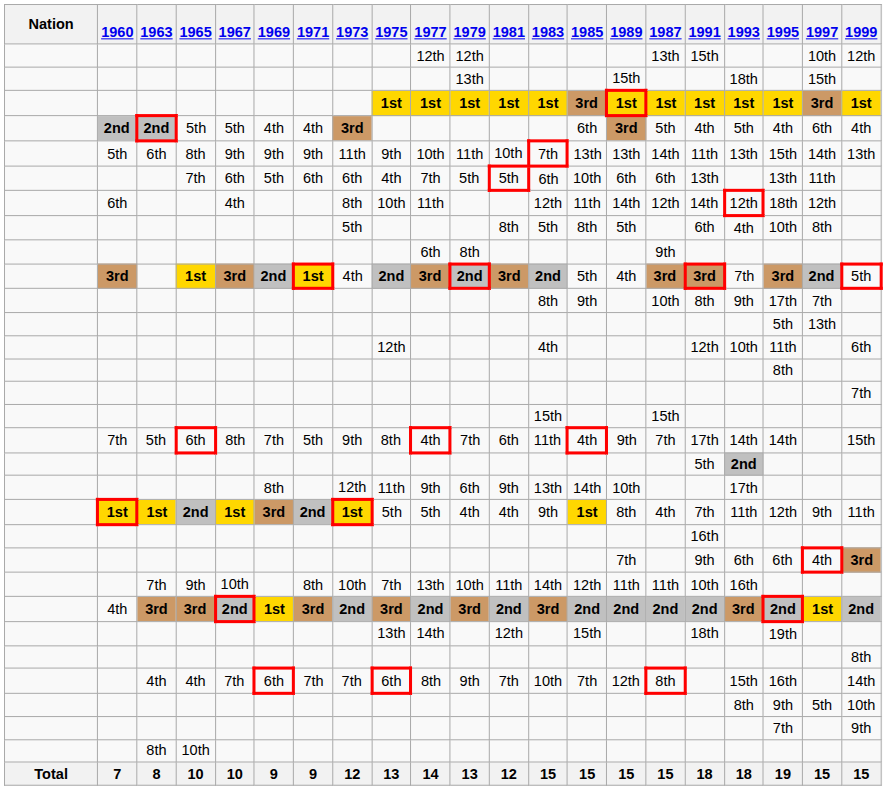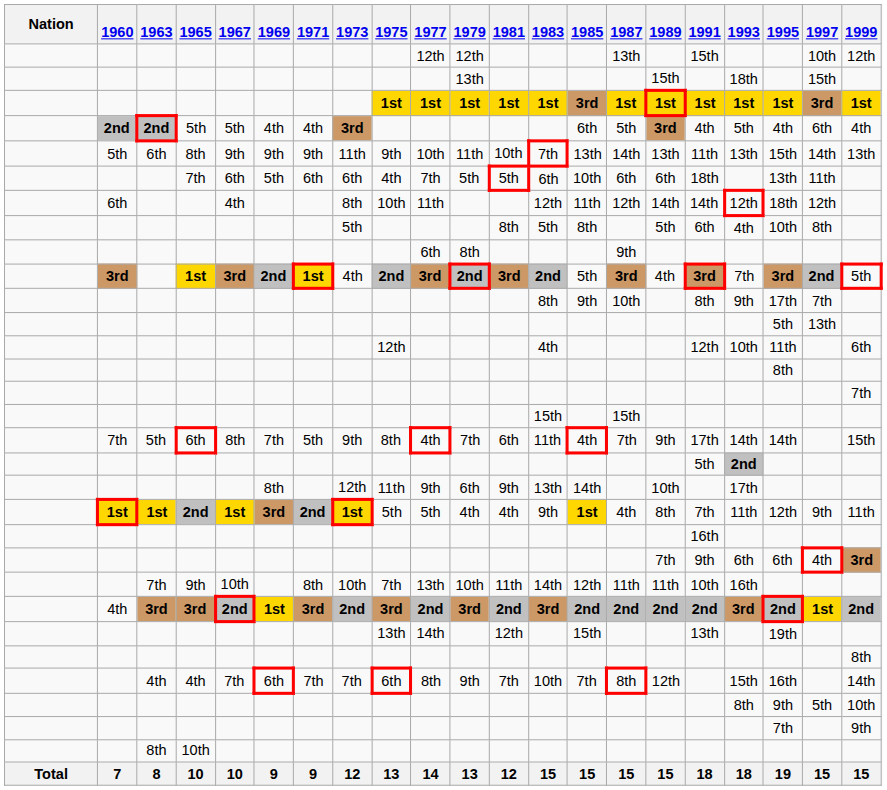columns swapped: (665, 33) <-> (626, 33)
(705, 178) 13th -> (705, 178) 18th
(705, 634) 18th -> (705, 634) 13th
